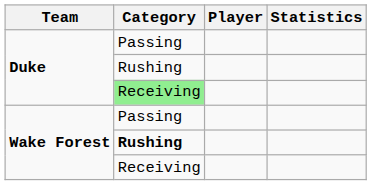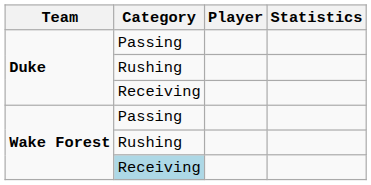(159, 92) lightgreen background -> (159, 92) no background
(150, 142) bold -> (150, 142) normal
(159, 167) no background -> (159, 167) lightblue background
